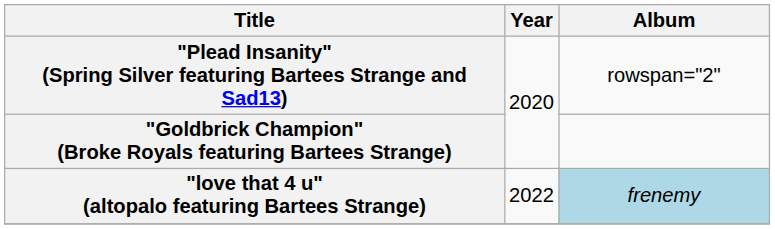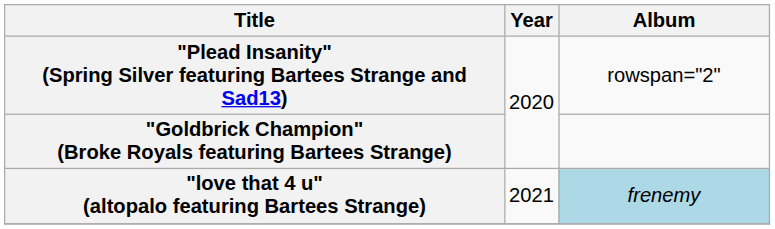(531, 195) 2022 -> (531, 195) 2021
